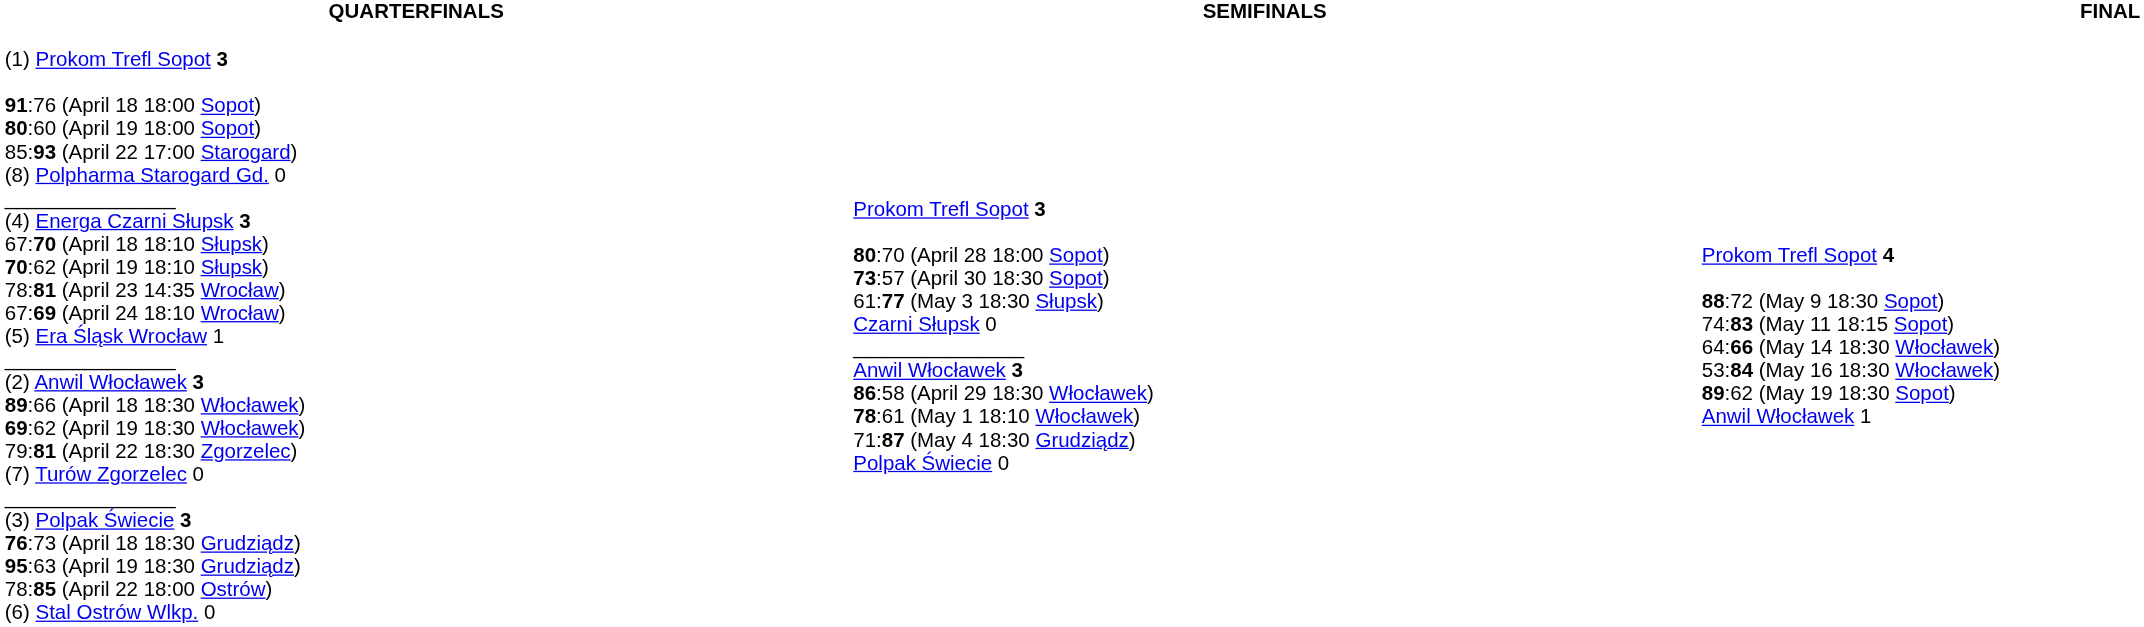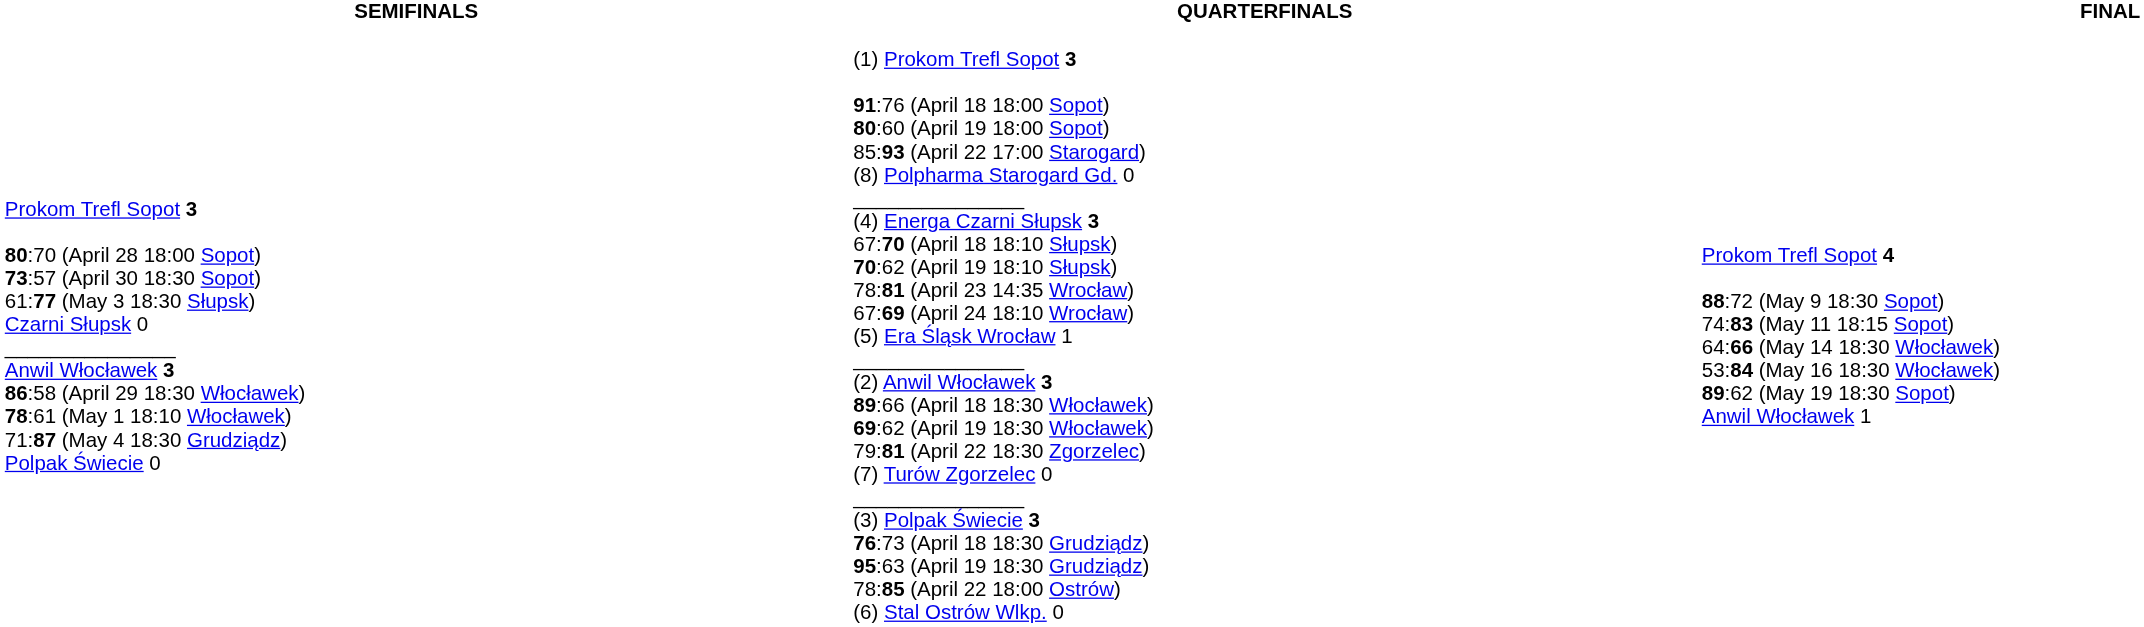columns swapped: (416, 11) <-> (1265, 11)
